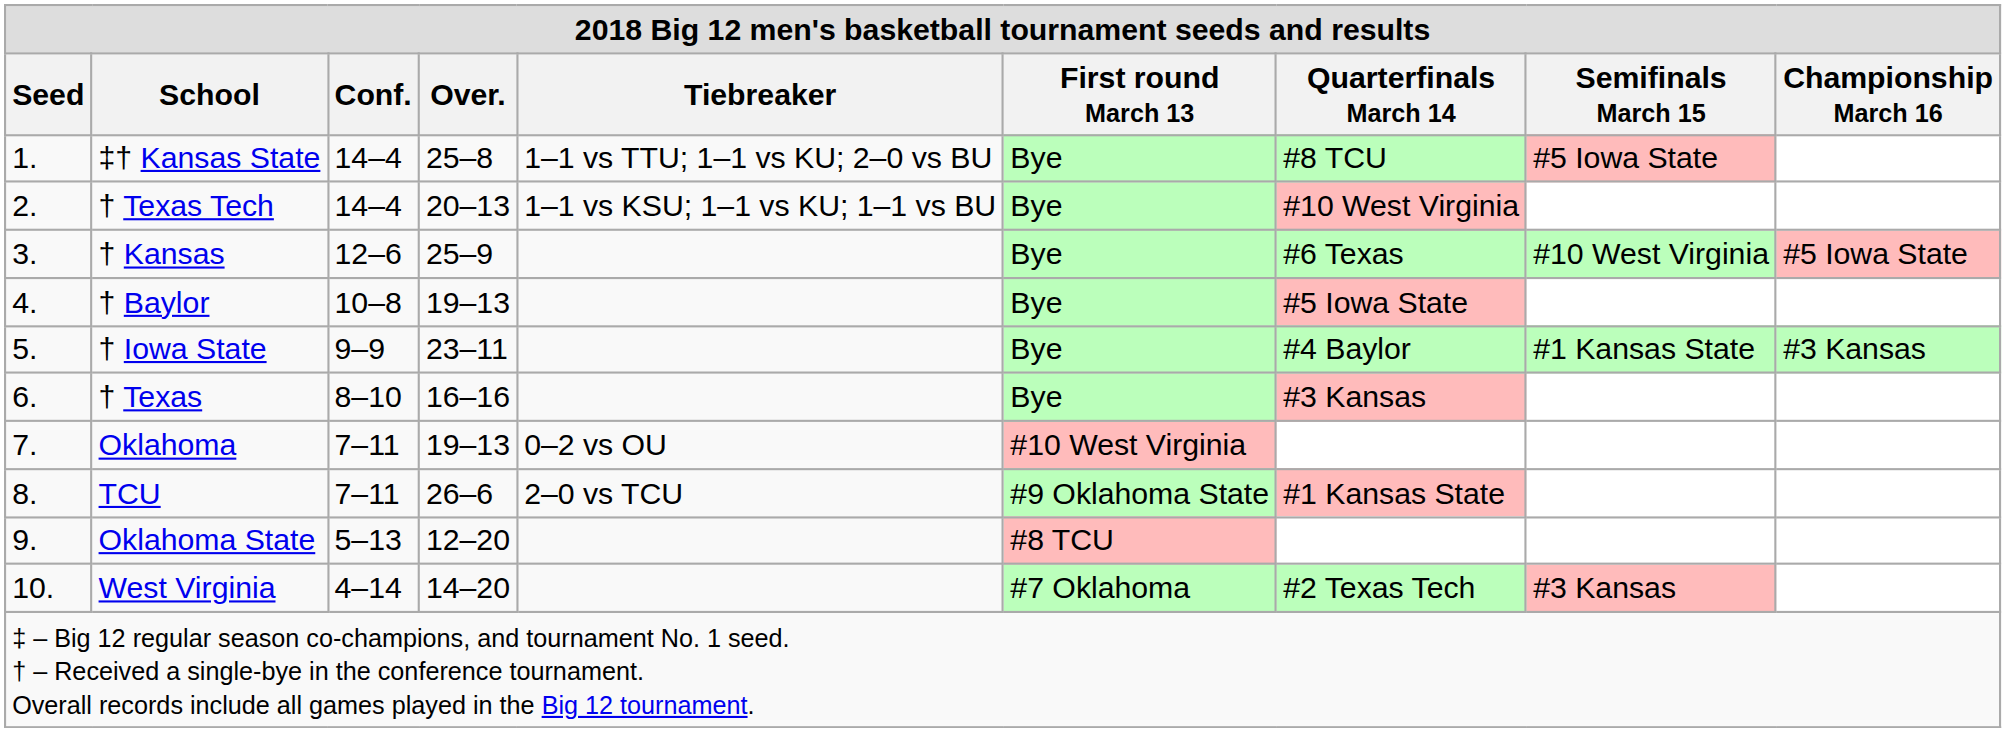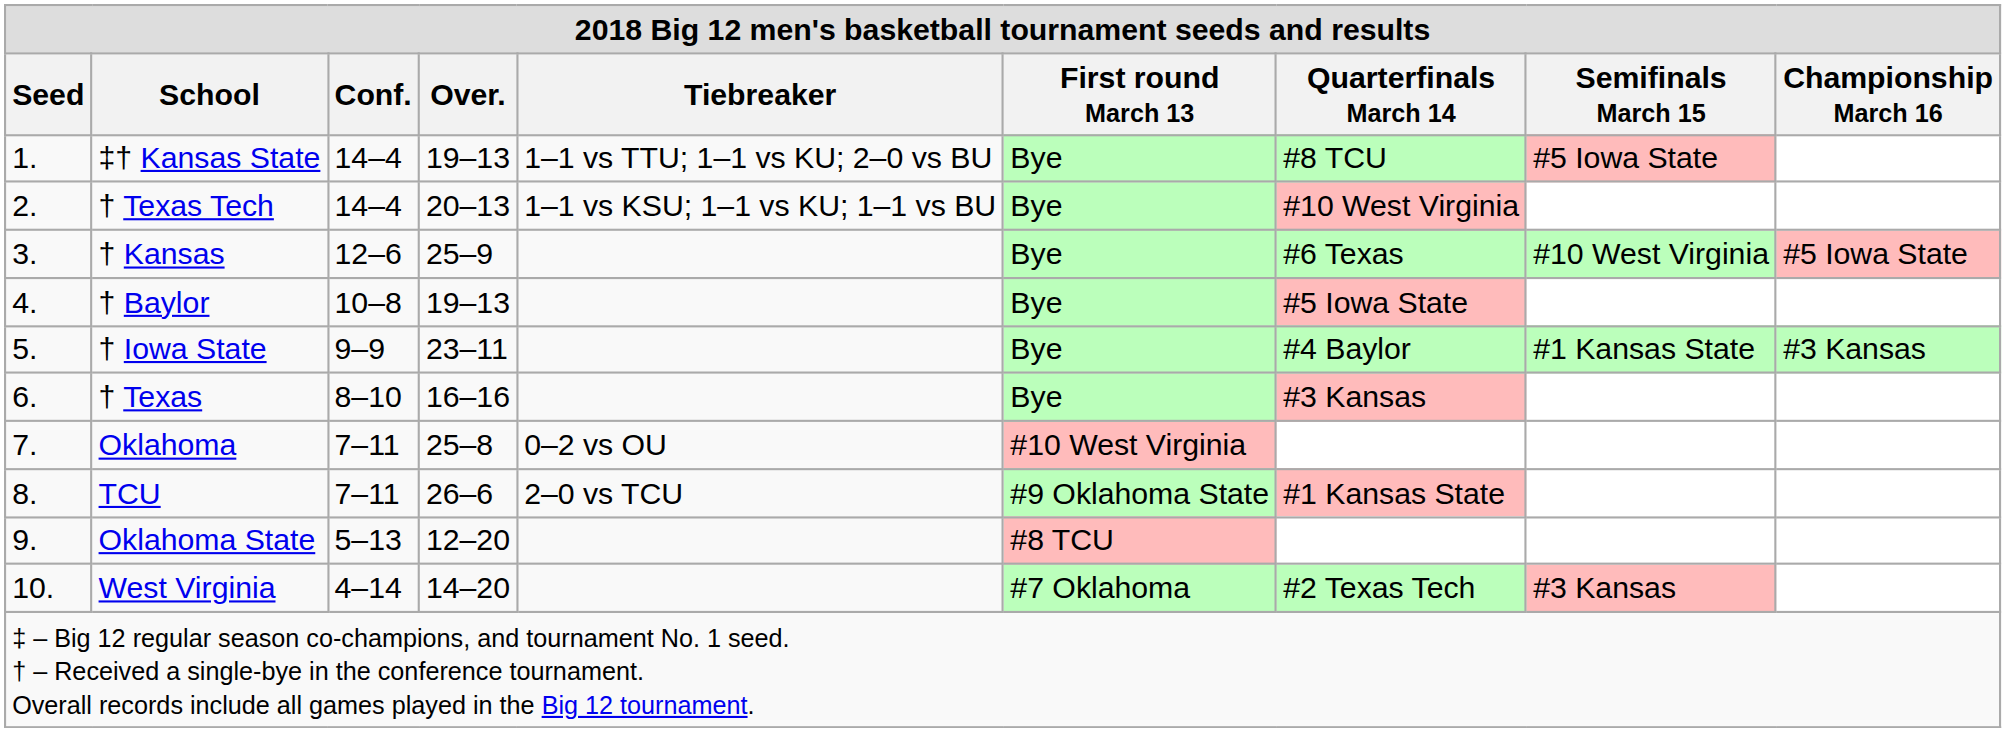(460, 158) 25–8 -> (468, 158) 19–13
(468, 445) 19–13 -> (460, 445) 25–8
